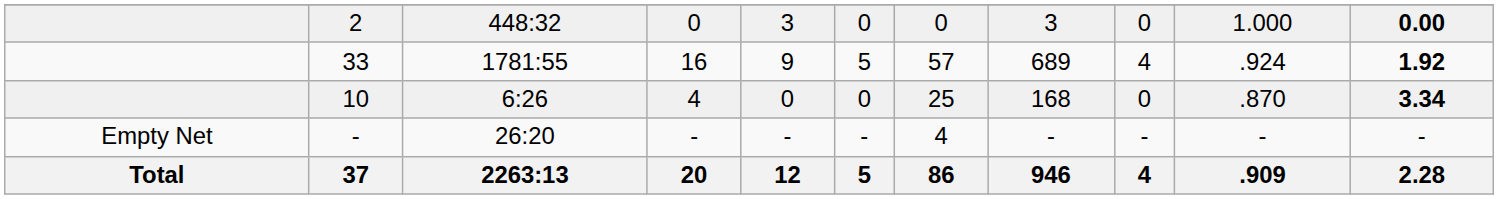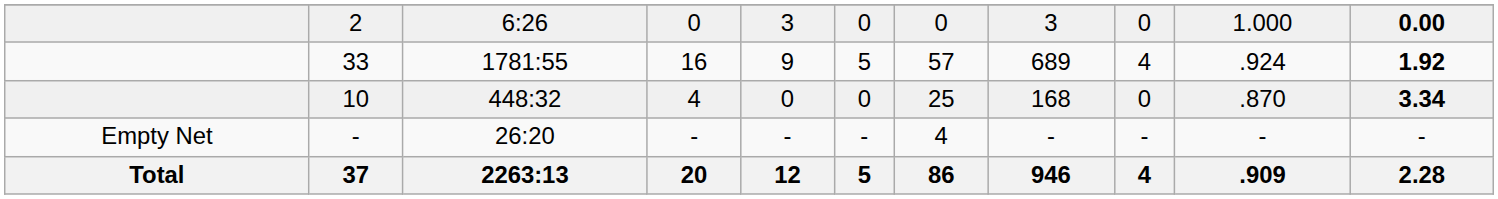(525, 23) 448:32 -> (525, 23) 6:26
(525, 99) 6:26 -> (525, 99) 448:32
